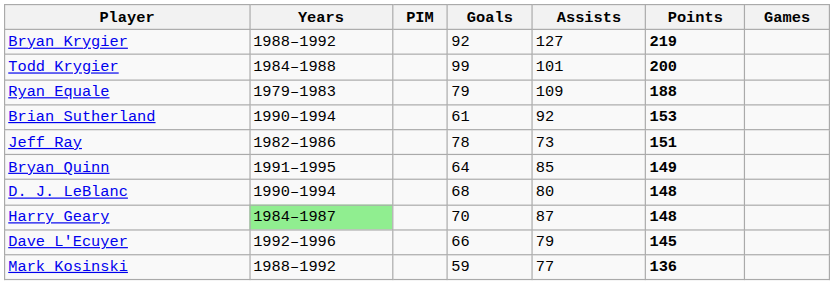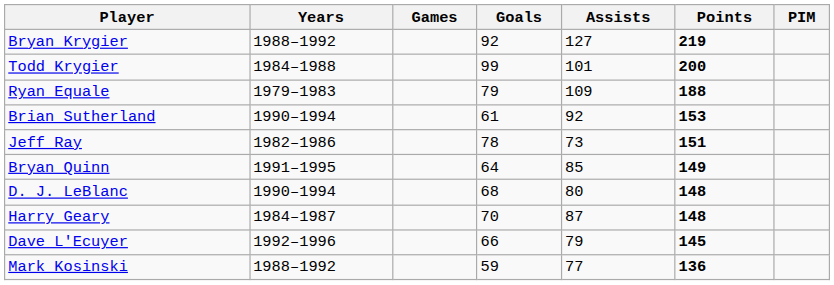columns swapped: (787, 17) <-> (420, 17)
(295, 217) lightgreen background -> (295, 217) no background
